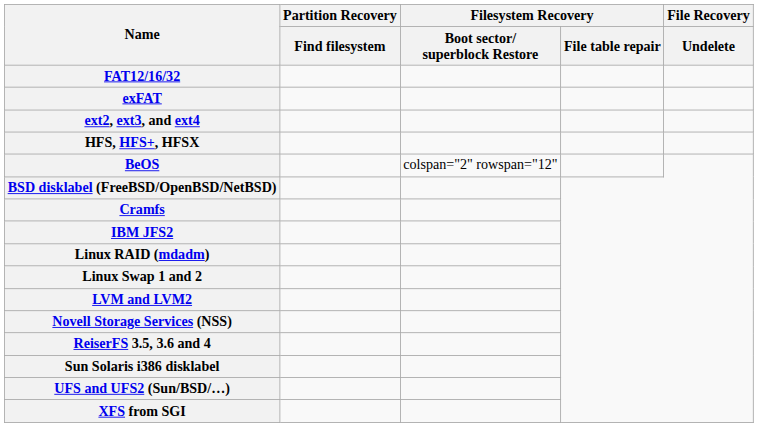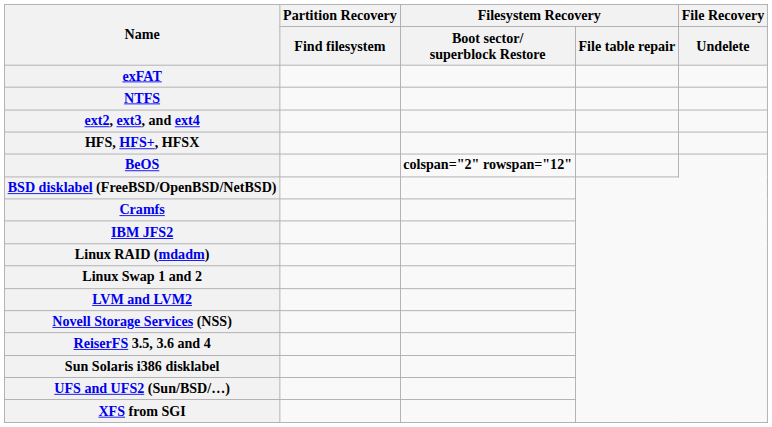- row: (142, 76)
+ row: (142, 98)
(480, 165) normal -> (488, 165) bold
